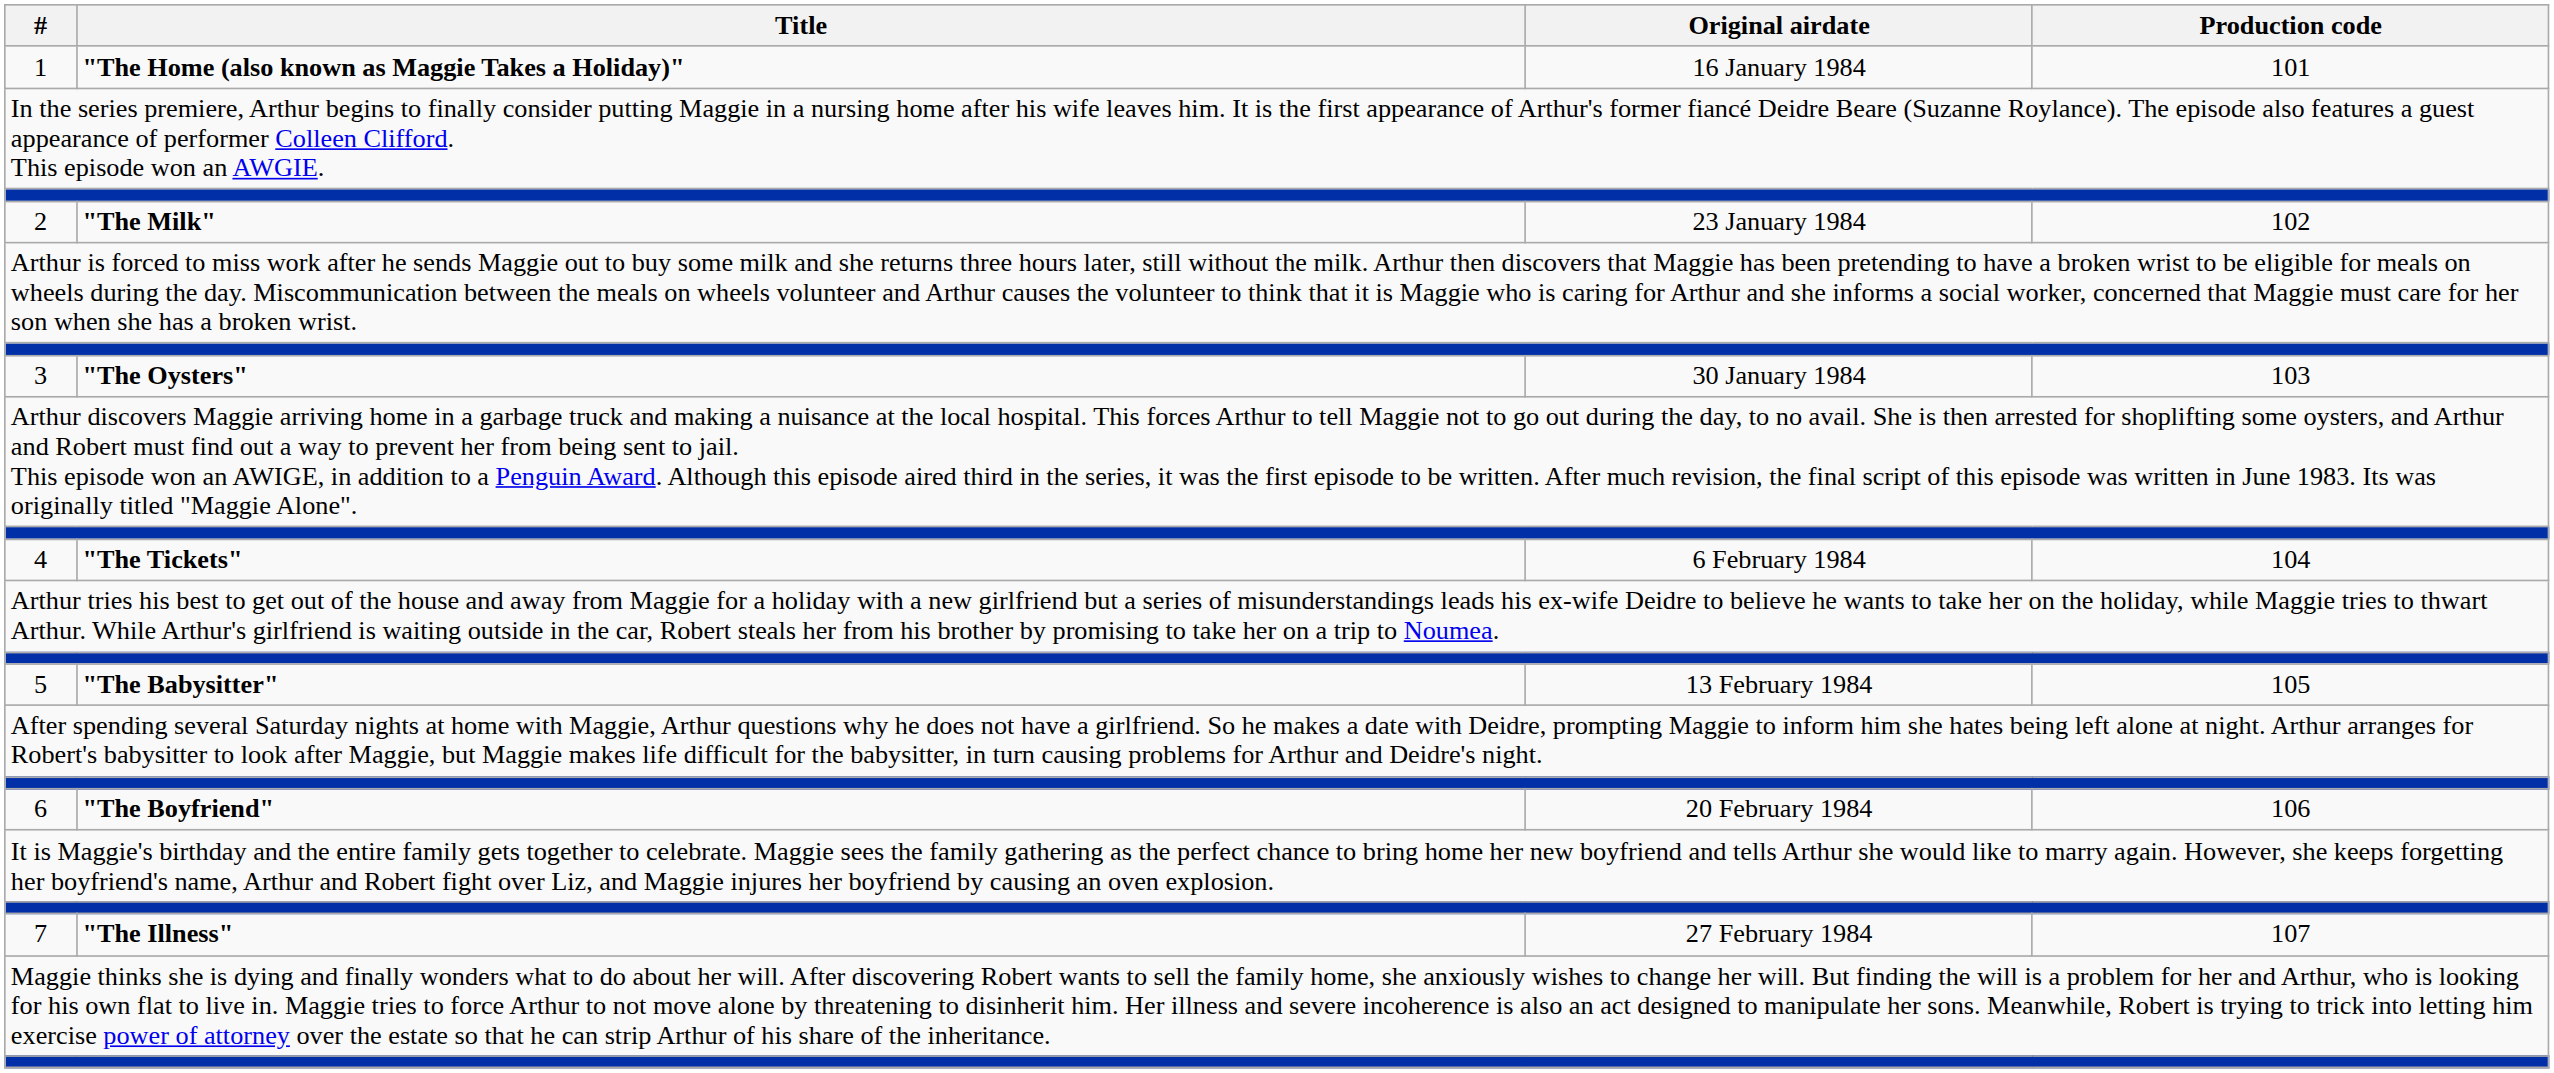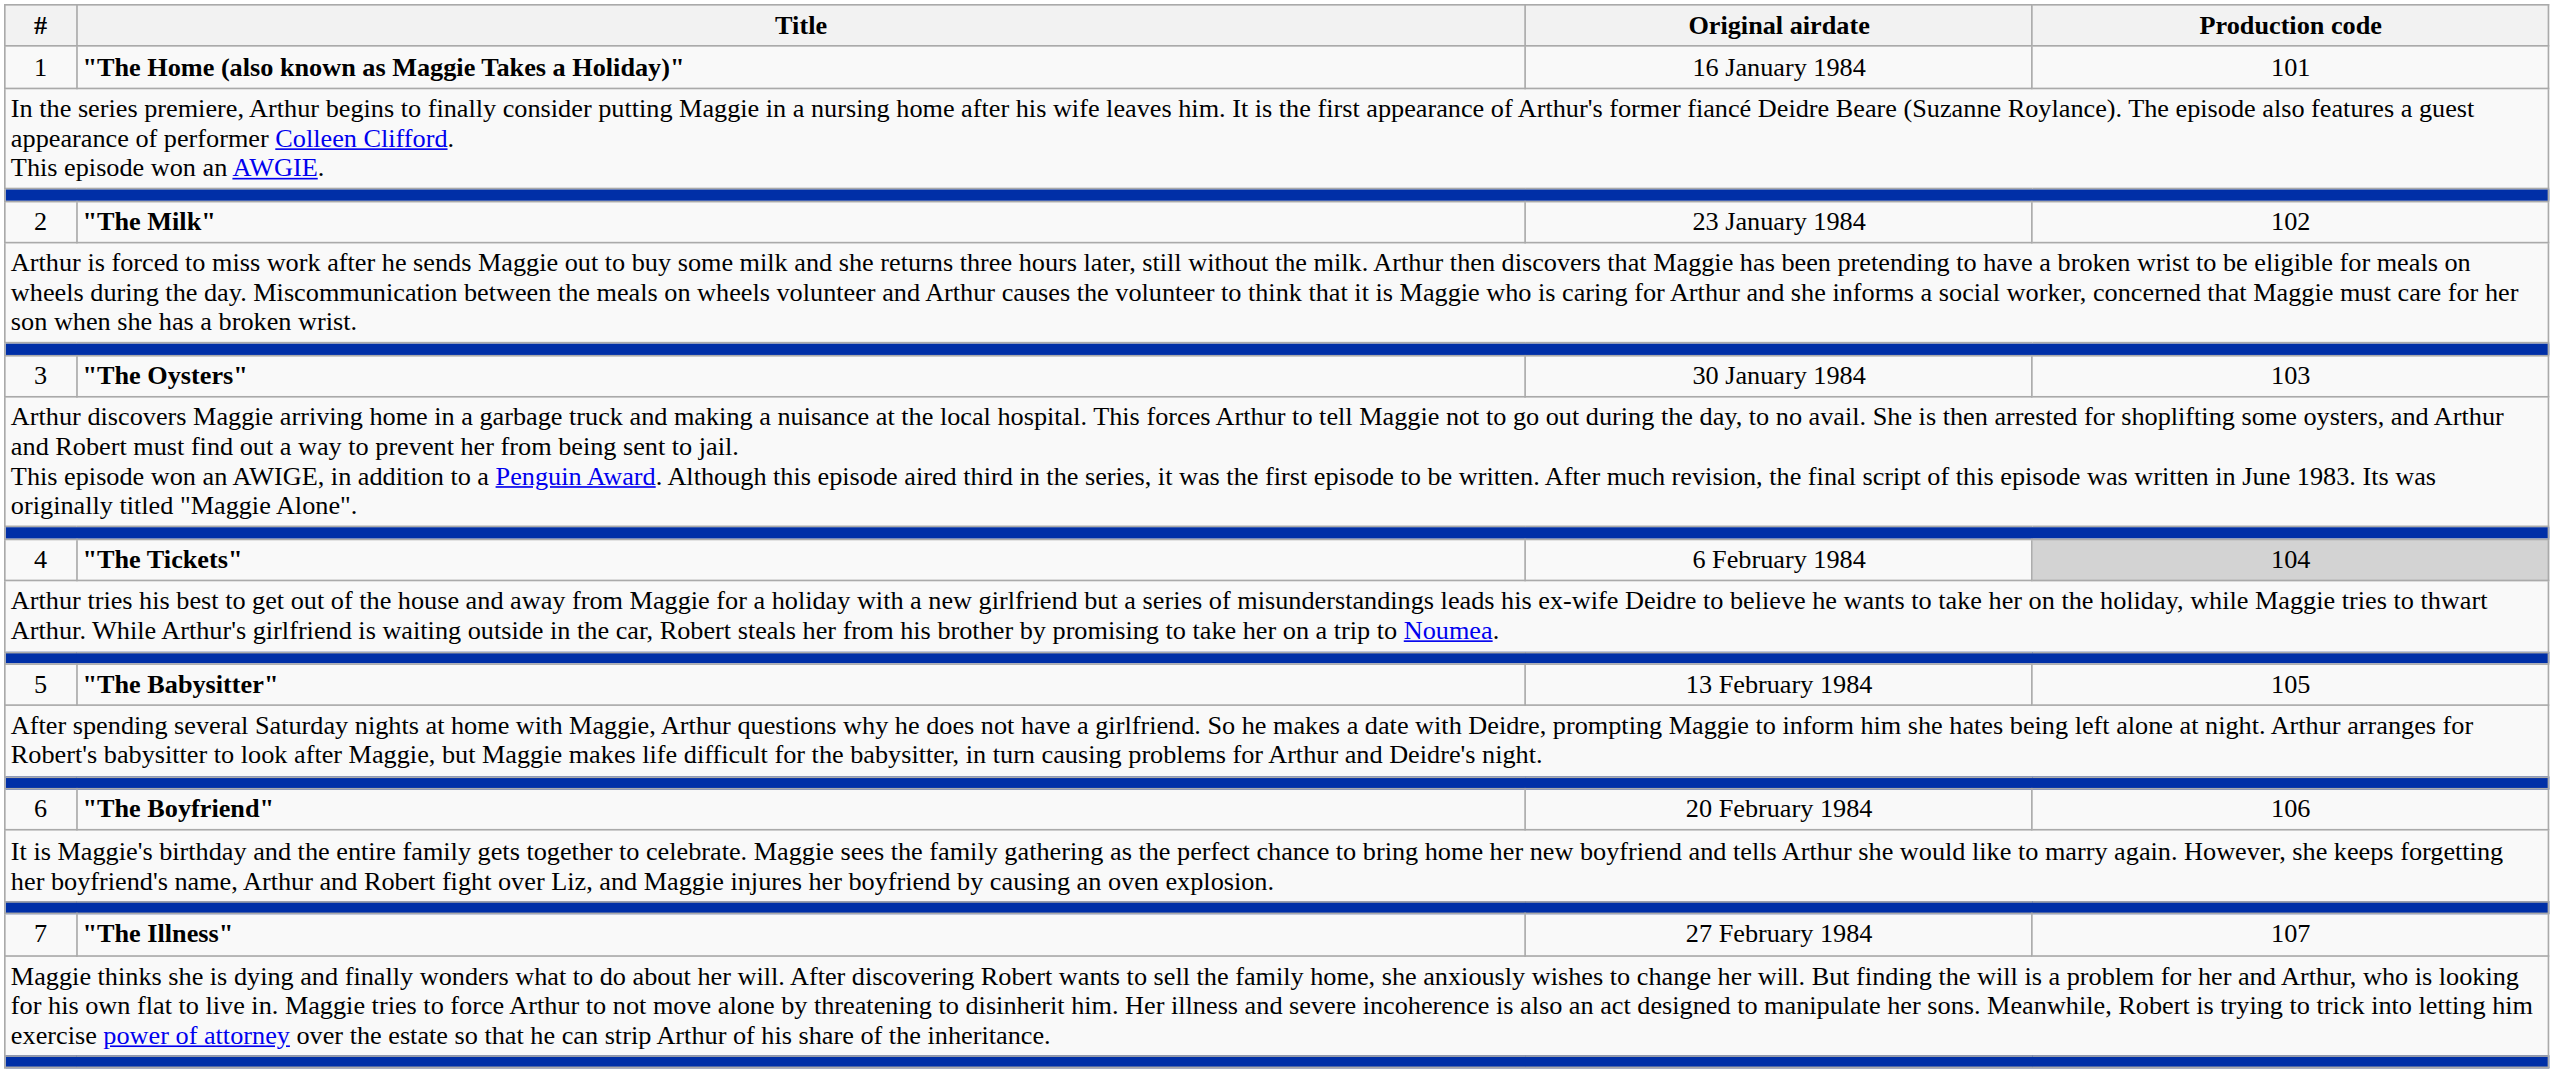(2291, 559) no background -> (2291, 559) lightgrey background
